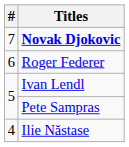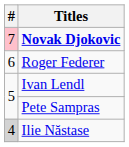(11, 39) no background -> (11, 39) pink background
(11, 130) no background -> (11, 130) lightgrey background
